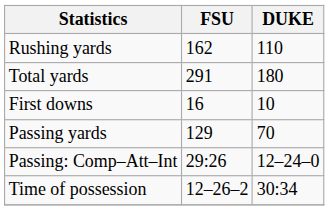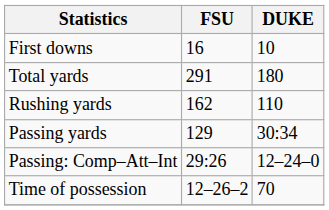rows swapped: (51, 104) <-> (60, 48)
(266, 133) 70 -> (277, 133) 30:34
(277, 190) 30:34 -> (266, 190) 70
